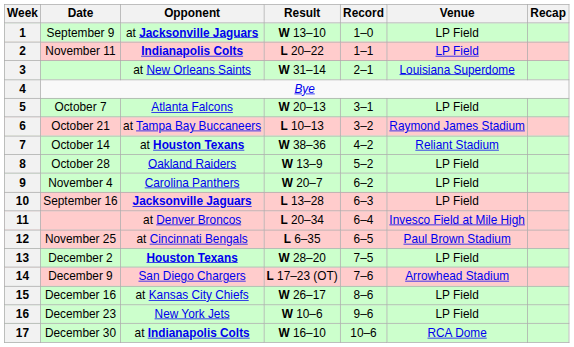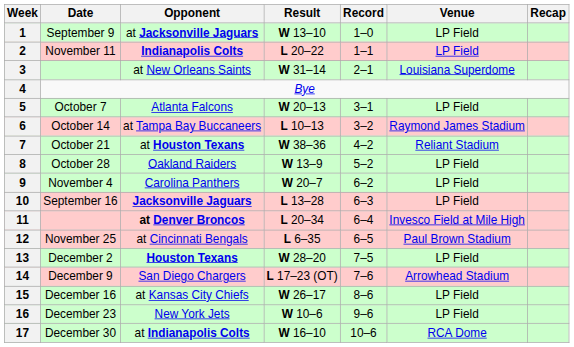(80, 126) October 21 -> (80, 126) October 14
(80, 145) October 14 -> (80, 145) October 21
(192, 220) normal -> (192, 220) bold
